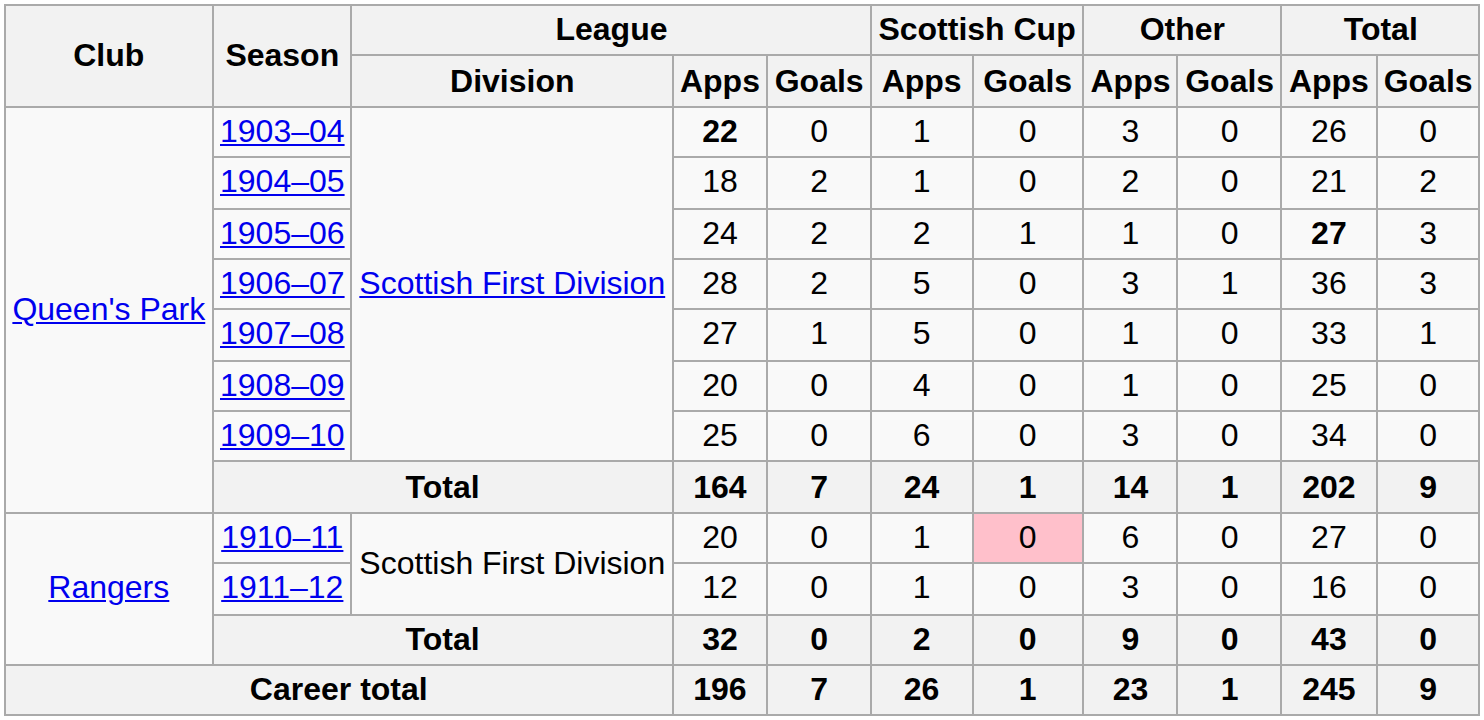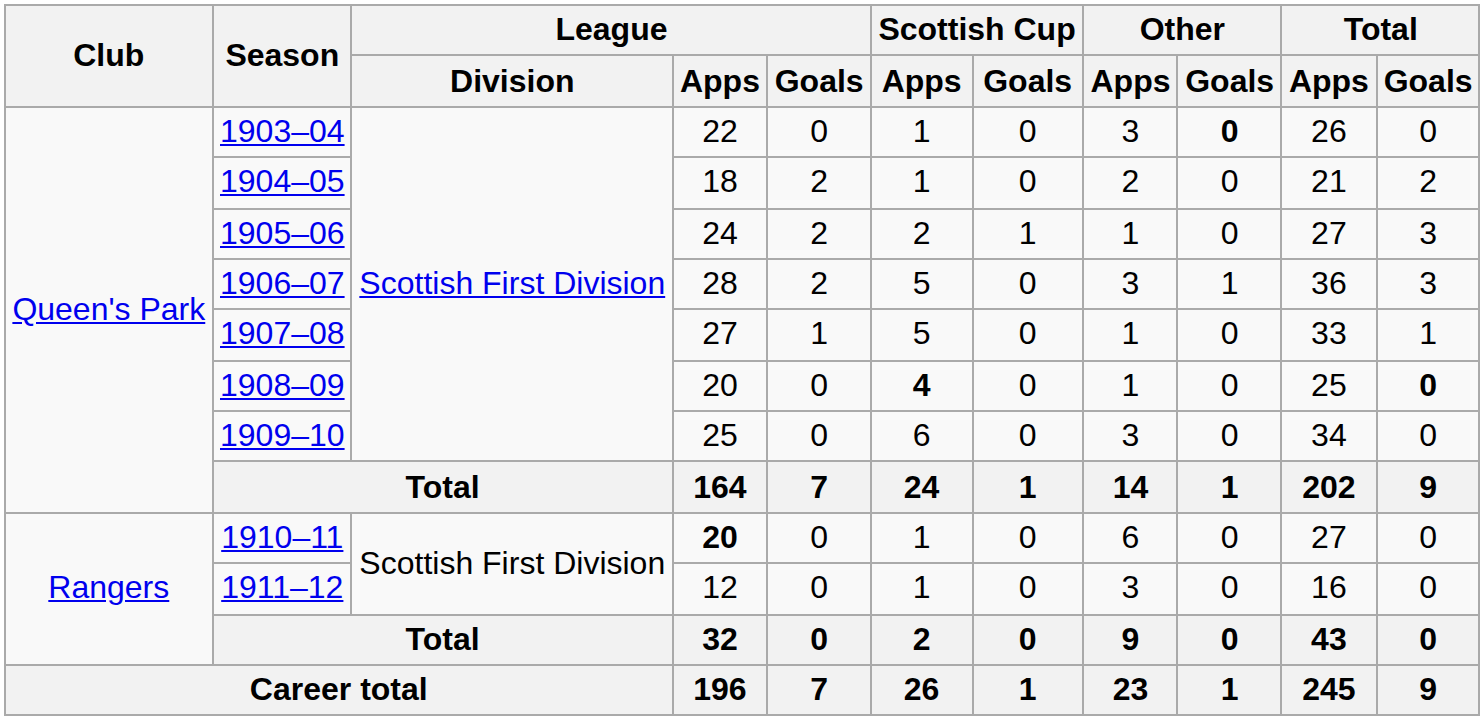(720, 131) bold -> (720, 131) normal
(1230, 131) normal -> (1230, 131) bold
(1329, 232) bold -> (1329, 232) normal
(922, 385) normal -> (922, 385) bold
(1428, 385) normal -> (1428, 385) bold
(720, 537) normal -> (720, 537) bold
(1028, 537) pink background -> (1028, 537) no background
